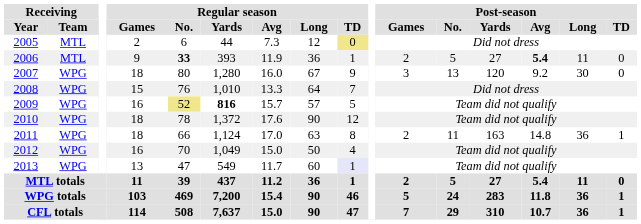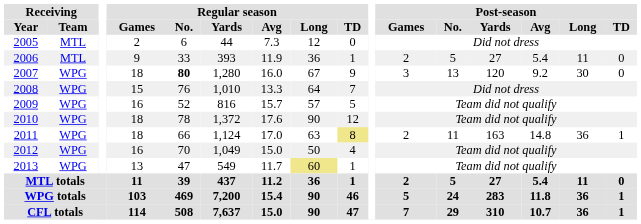(353, 42) khaki background -> (353, 42) no background
(184, 58) bold -> (184, 58) normal
(540, 58) bold -> (540, 58) normal
(184, 73) normal -> (184, 73) bold
(184, 104) khaki background -> (184, 104) no background
(227, 104) bold -> (227, 104) normal
(353, 135) no background -> (353, 135) khaki background
(314, 165) no background -> (314, 165) khaki background
(353, 165) lavender background -> (353, 165) no background
